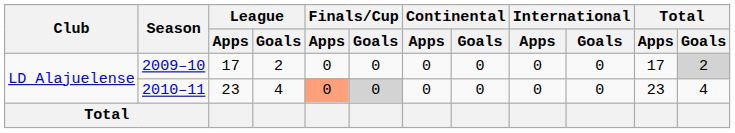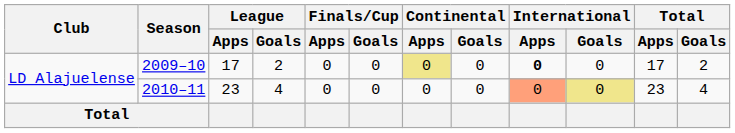(427, 66) no background -> (427, 66) khaki background
(537, 66) normal -> (537, 66) bold
(704, 66) lightgrey background -> (704, 66) no background
(327, 91) lightsalmon background -> (327, 91) no background
(376, 91) lightgrey background -> (376, 91) no background
(537, 91) no background -> (537, 91) lightsalmon background
(600, 91) no background -> (600, 91) khaki background
